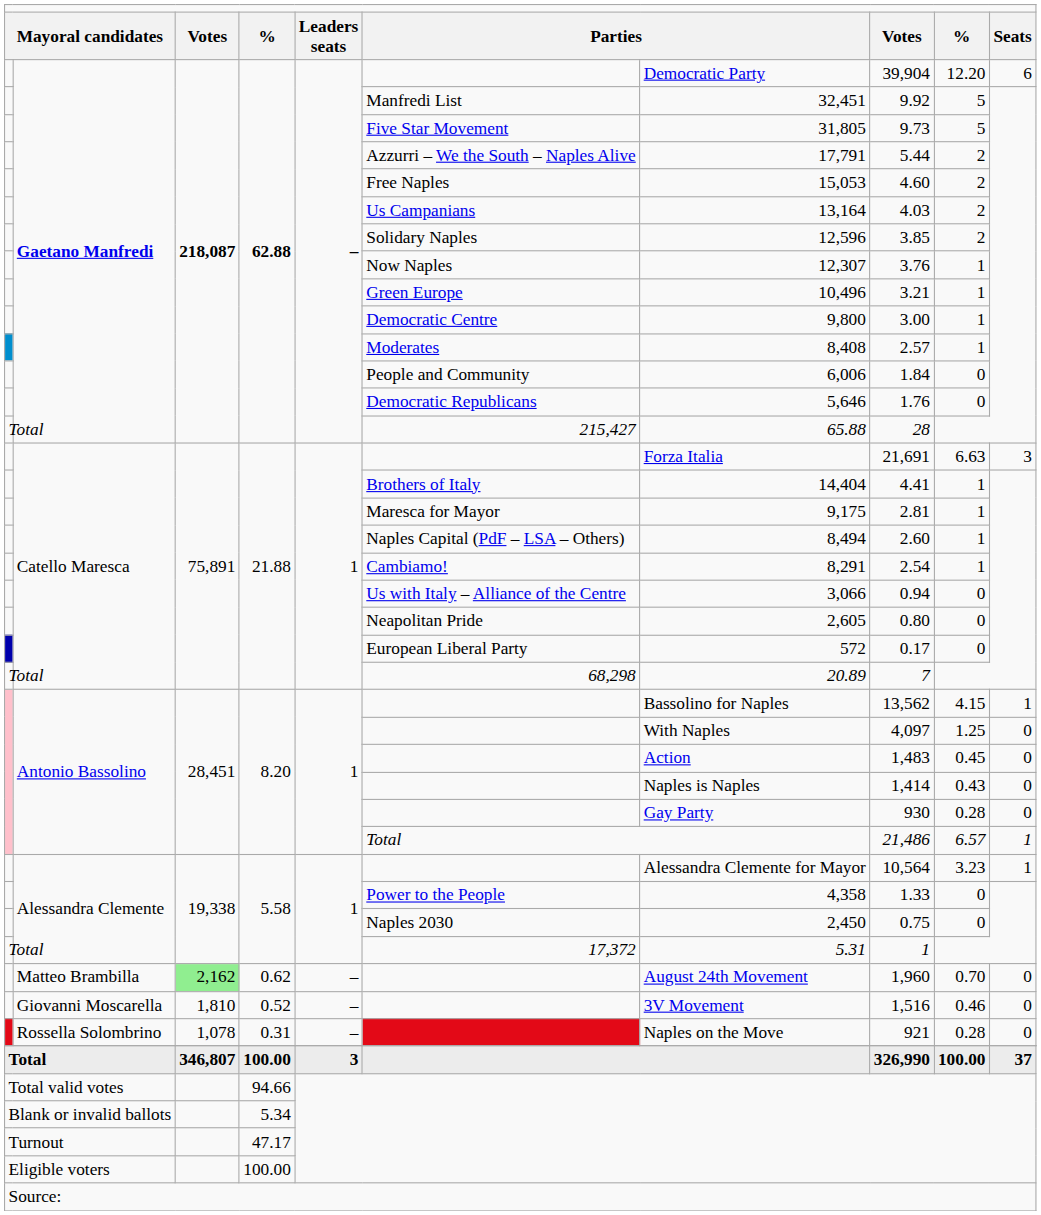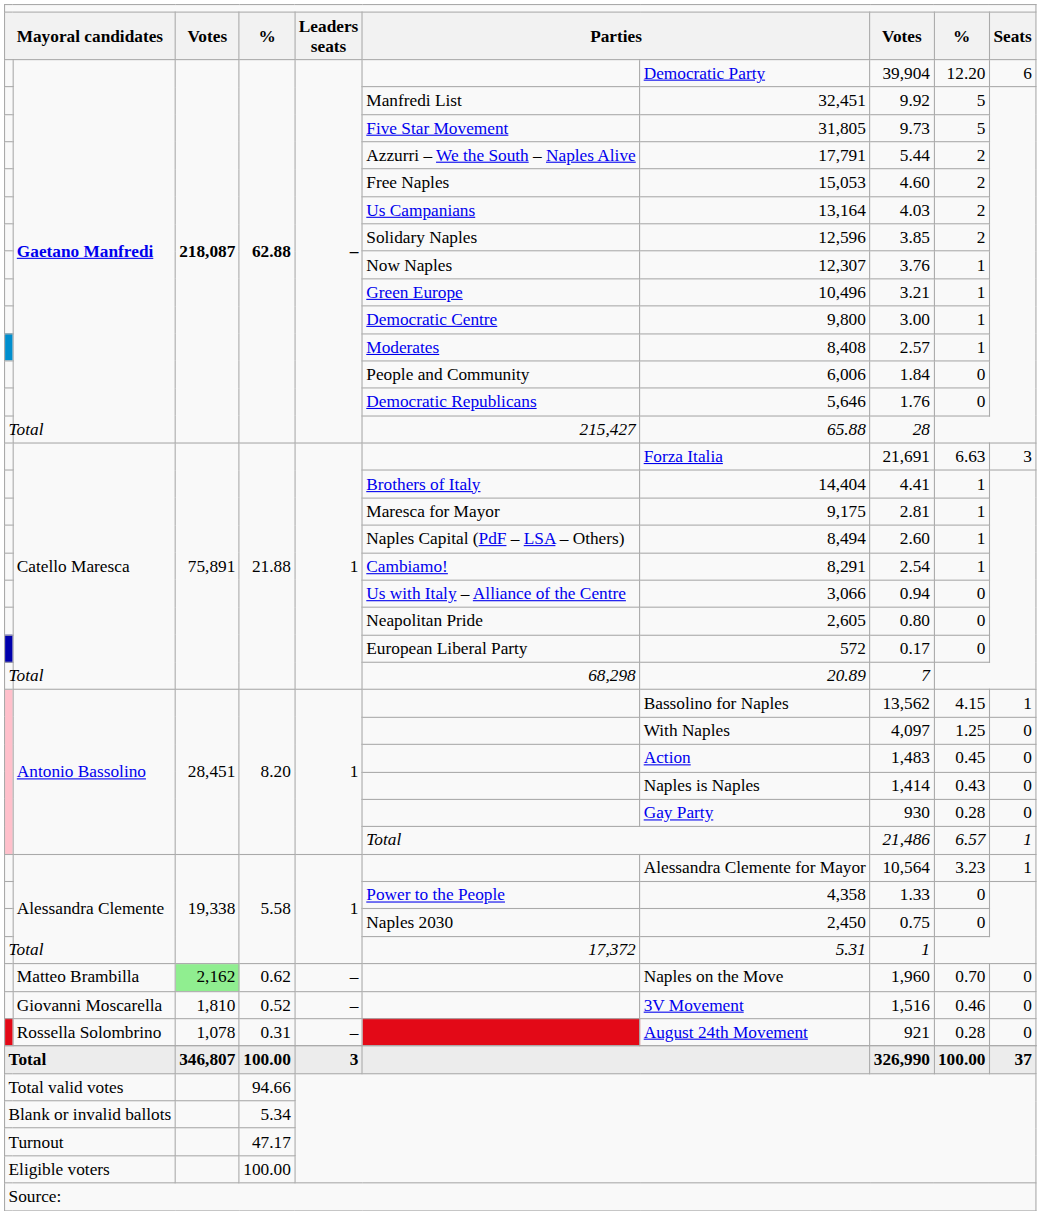(726, 977) August 24th Movement -> (714, 977) Naples on the Move
(714, 1032) Naples on the Move -> (726, 1032) August 24th Movement
